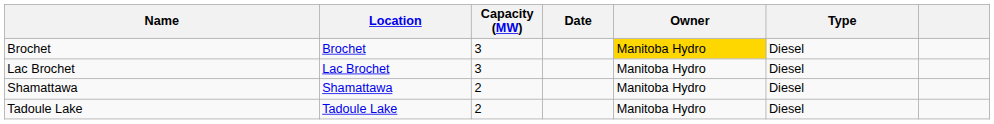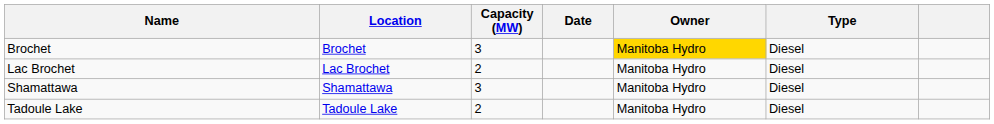(478, 68) 3 -> (478, 68) 2
(478, 88) 2 -> (478, 88) 3
